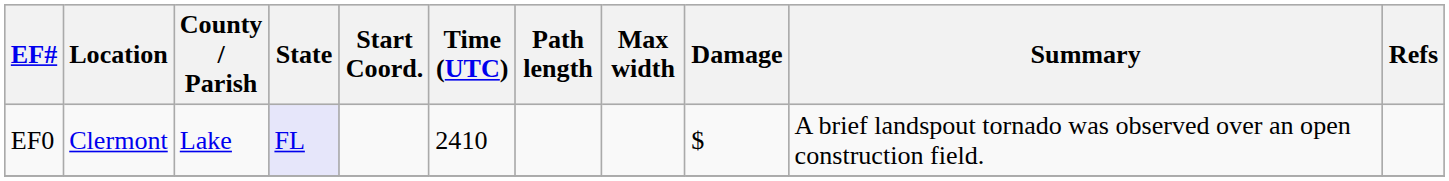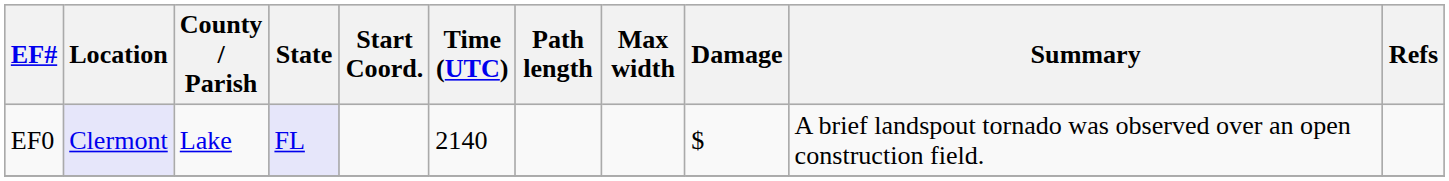(118, 139) no background -> (118, 139) lavender background
(461, 139) 2410 -> (461, 139) 2140
